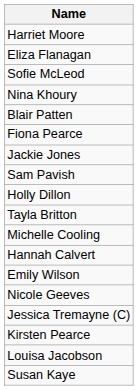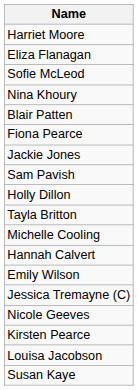(48, 295) Nicole Geeves -> (69, 295) Jessica Tremayne (C)
(69, 315) Jessica Tremayne (C) -> (48, 315) Nicole Geeves
